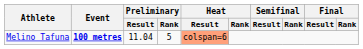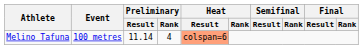(98, 37) bold -> (98, 37) normal
(141, 37) 11.04 -> (141, 37) 11.14
(169, 37) 5 -> (169, 37) 4
